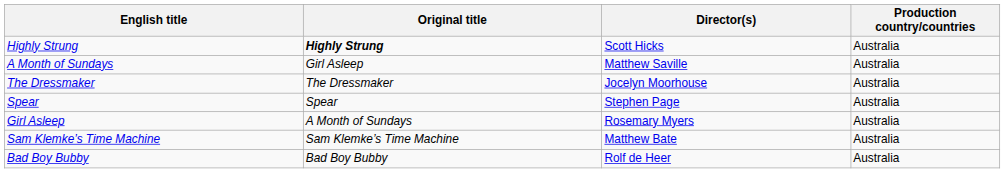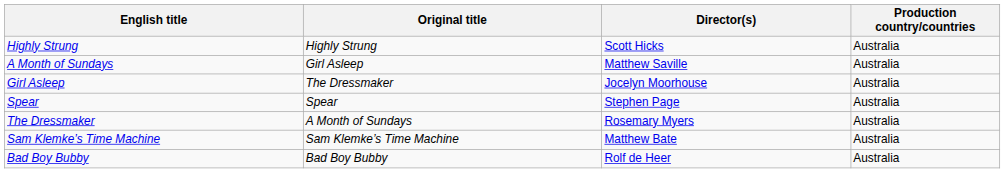(345, 45) bold -> (341, 45) normal
(51, 83) The Dressmaker -> (36, 83) Girl Asleep
(36, 121) Girl Asleep -> (51, 121) The Dressmaker
